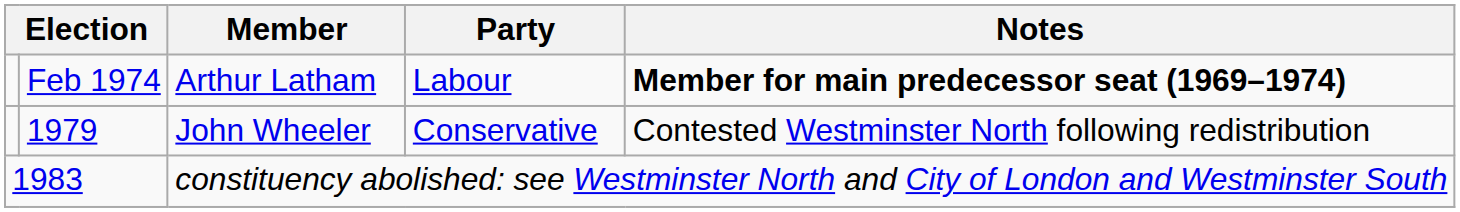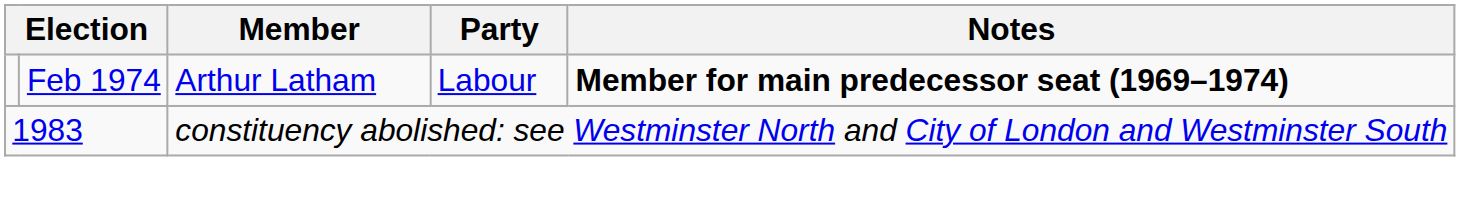- row: (273, 130)
